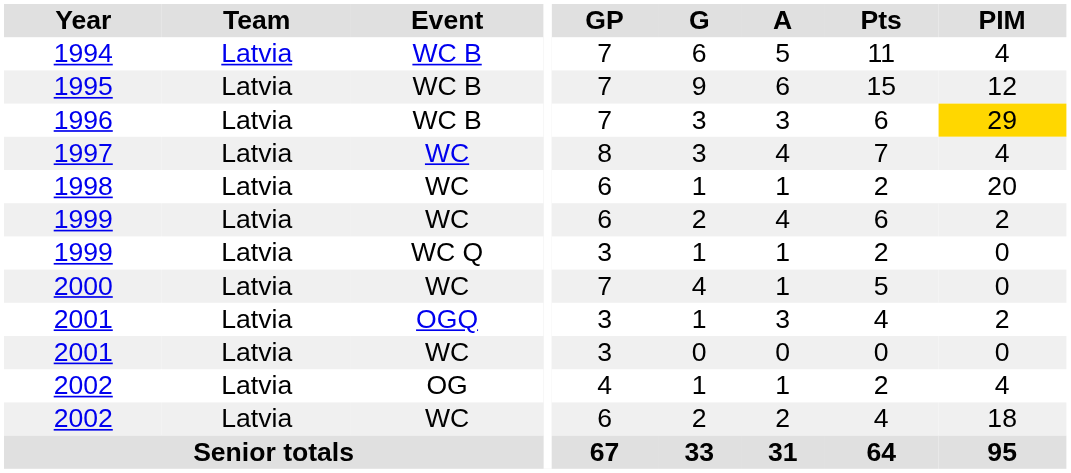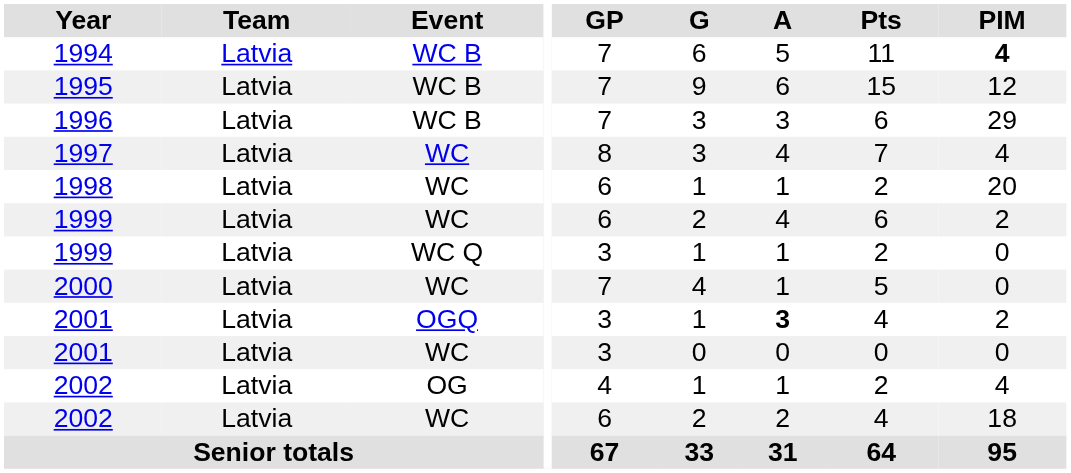(1002, 53) normal -> (1002, 53) bold
(1002, 119) gold background -> (1002, 119) no background
(783, 319) normal -> (783, 319) bold
